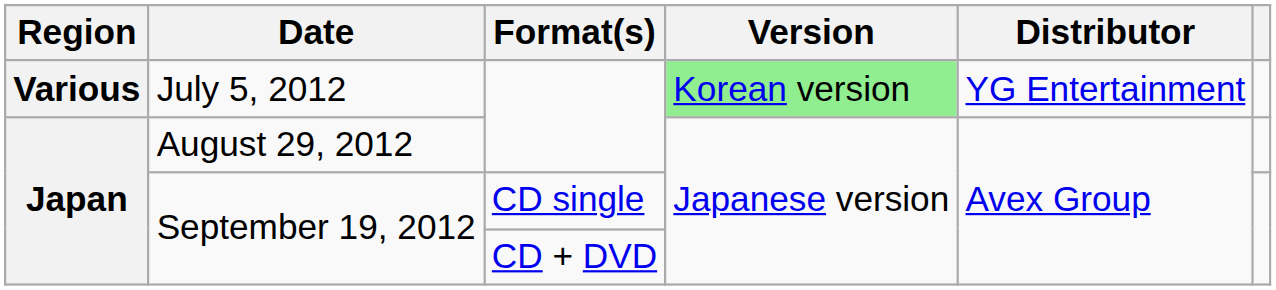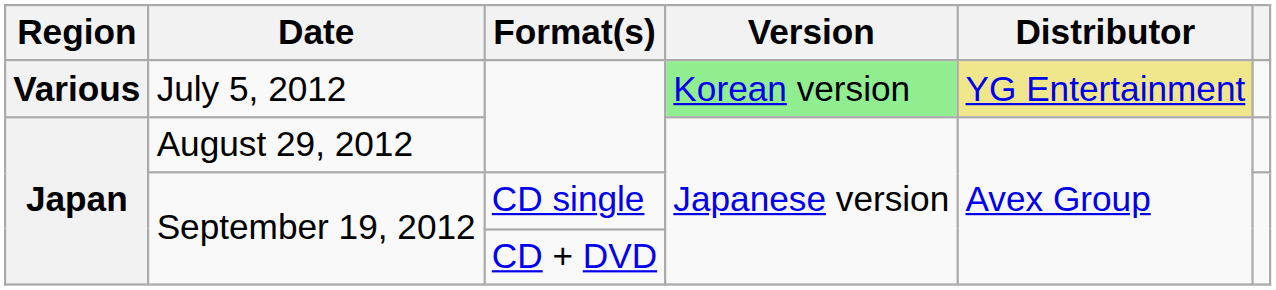(1105, 88) no background -> (1105, 88) khaki background
